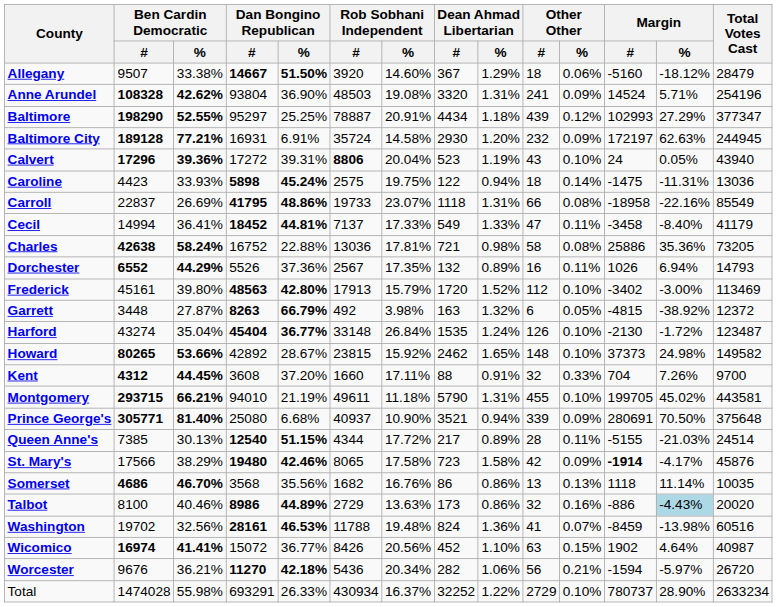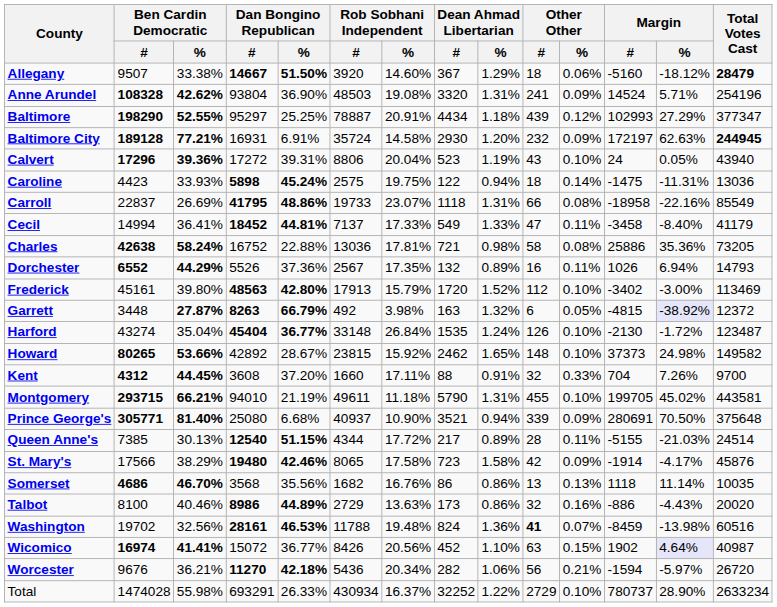(735, 73) normal -> (735, 73) bold
(739, 138) normal -> (739, 138) bold
(348, 159) bold -> (348, 159) normal
(200, 310) normal -> (200, 310) bold
(685, 310) no background -> (685, 310) lavender background
(625, 461) bold -> (625, 461) normal
(681, 505) lightblue background -> (681, 505) no background
(534, 526) normal -> (534, 526) bold
(679, 548) no background -> (679, 548) lavender background
